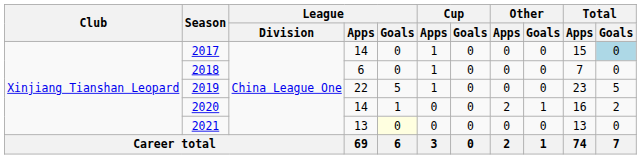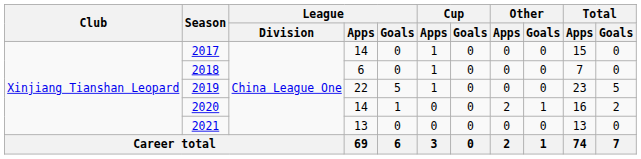(616, 51) lightblue background -> (616, 51) no background
(397, 126) lightyellow background -> (397, 126) no background
